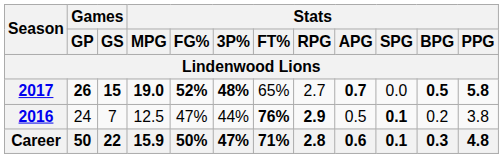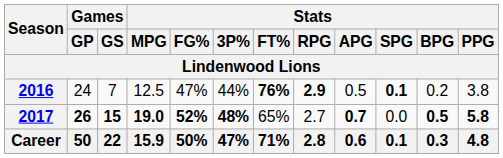rows swapped: (36, 116) <-> (36, 91)
